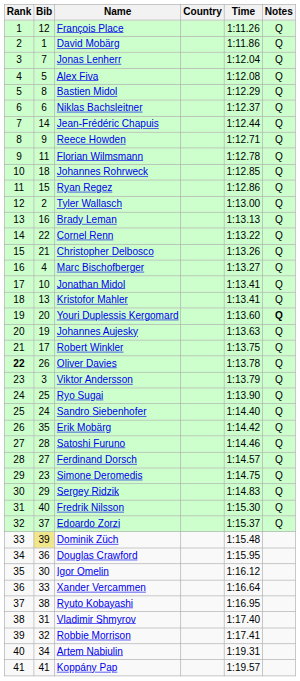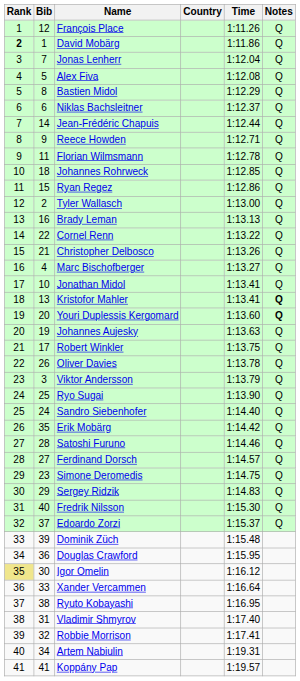(19, 44) normal -> (19, 44) bold
(279, 300) normal -> (279, 300) bold
(19, 364) bold -> (19, 364) normal
(44, 540) khaki background -> (44, 540) no background
(19, 572) no background -> (19, 572) khaki background
